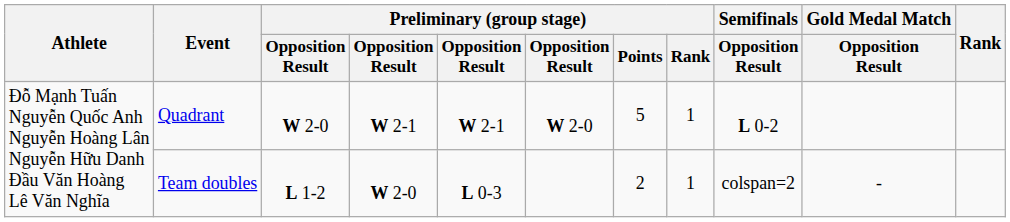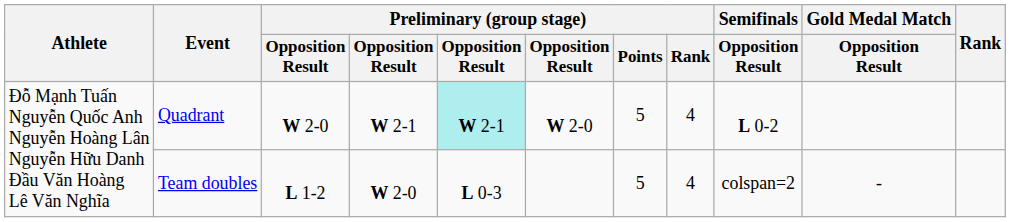(482, 126) no background -> (482, 126) paleturquoise background
(691, 115) 1 -> (691, 115) 4
(640, 183) 2 -> (640, 183) 5
(691, 183) 1 -> (691, 183) 4
